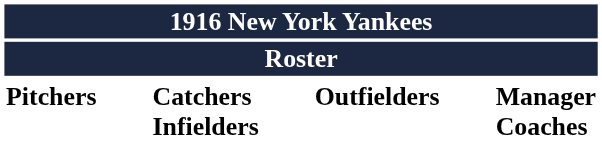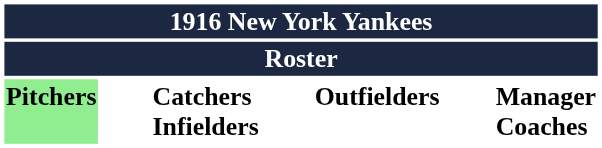(51, 95) no background -> (51, 95) lightgreen background
